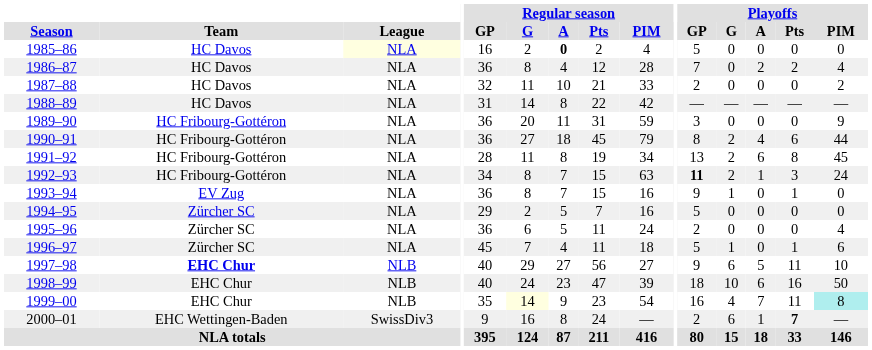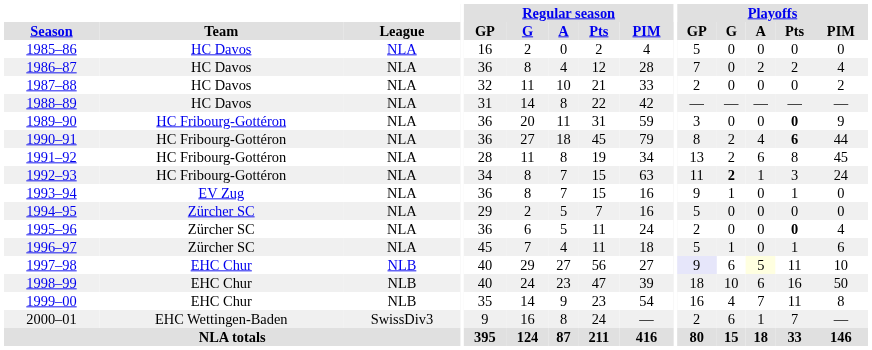(402, 49) lightyellow background -> (402, 49) no background
(564, 49) bold -> (564, 49) normal
(795, 121) normal -> (795, 121) bold
(795, 139) normal -> (795, 139) bold
(697, 175) bold -> (697, 175) normal
(731, 175) normal -> (731, 175) bold
(795, 229) normal -> (795, 229) bold
(221, 265) bold -> (221, 265) normal
(697, 265) no background -> (697, 265) lavender background
(761, 265) no background -> (761, 265) lightyellow background
(527, 301) lightyellow background -> (527, 301) no background
(841, 301) paleturquoise background -> (841, 301) no background
(795, 319) bold -> (795, 319) normal
